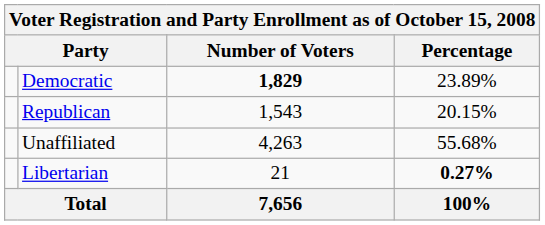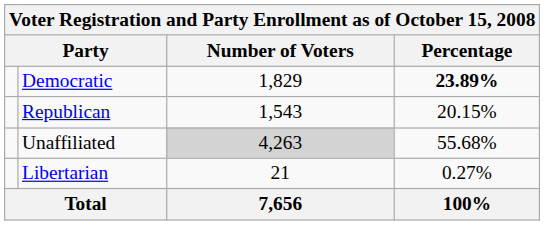(280, 81) bold -> (280, 81) normal
(467, 81) normal -> (467, 81) bold
(280, 142) no background -> (280, 142) lightgrey background
(467, 173) bold -> (467, 173) normal
